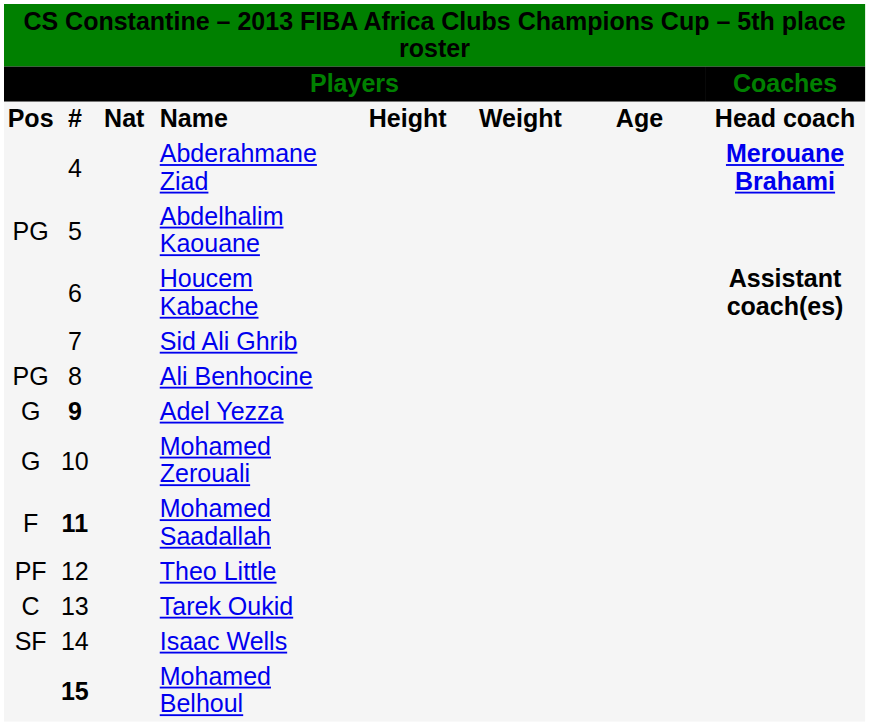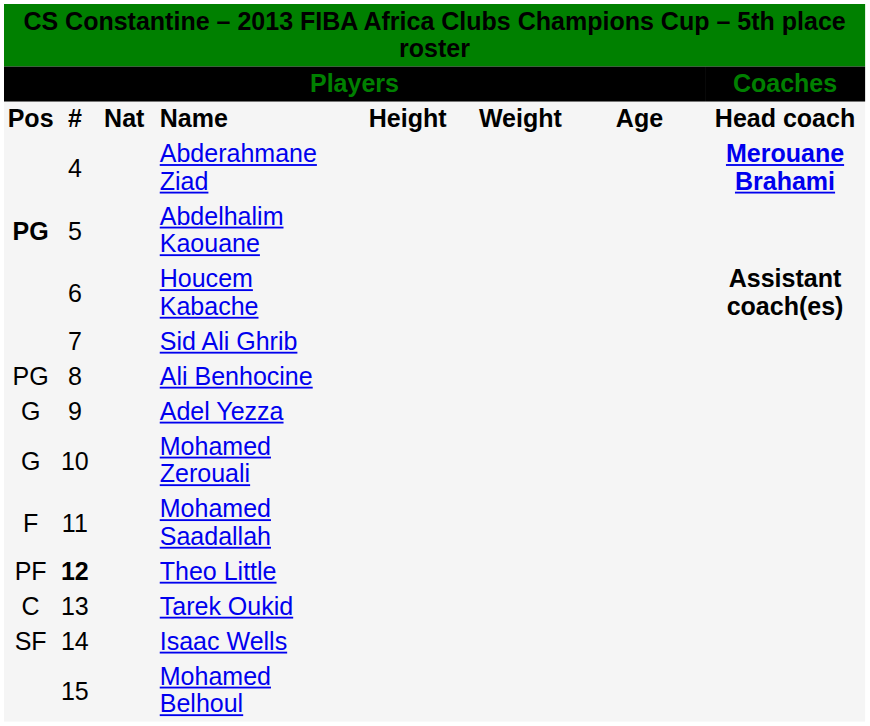(31, 230) normal -> (31, 230) bold
(75, 412) bold -> (75, 412) normal
(75, 523) bold -> (75, 523) normal
(75, 572) normal -> (75, 572) bold
(75, 690) bold -> (75, 690) normal
